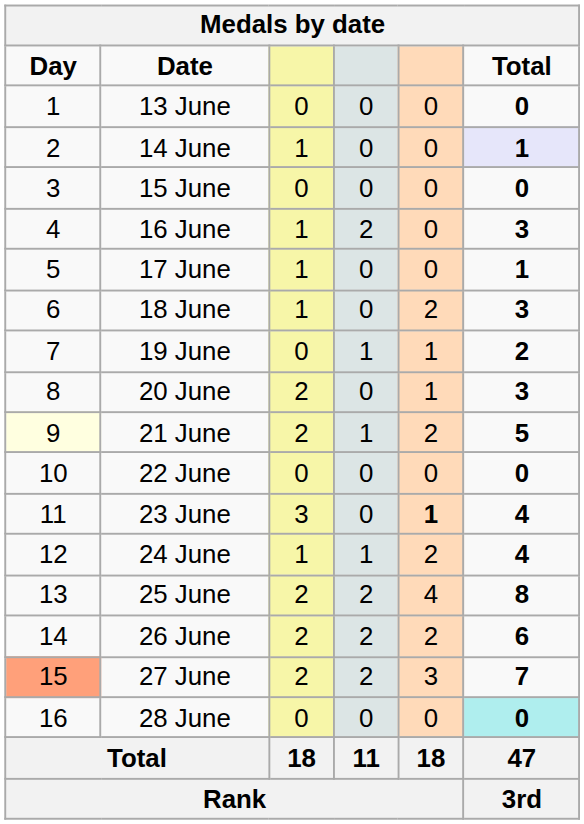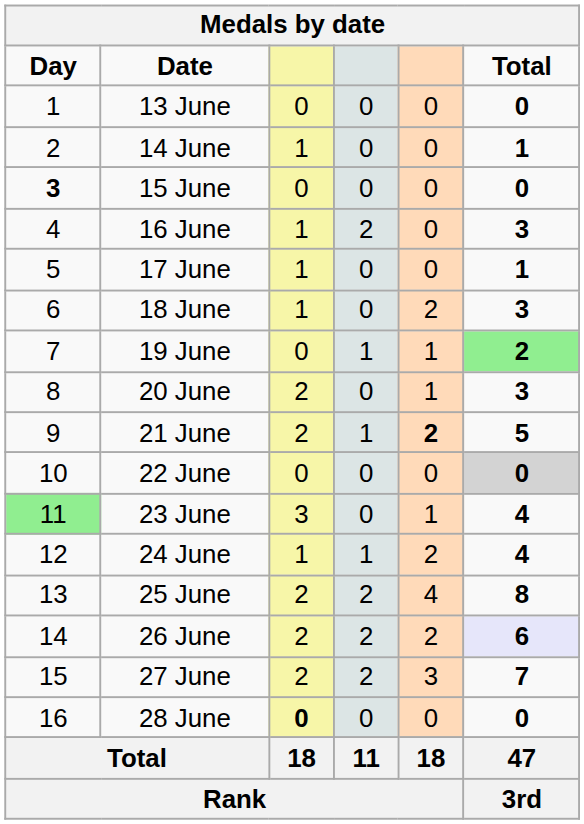(522, 147) lavender background -> (522, 147) no background
(53, 188) normal -> (53, 188) bold
(522, 351) no background -> (522, 351) lightgreen background
(53, 432) lightyellow background -> (53, 432) no background
(431, 432) normal -> (431, 432) bold
(522, 473) no background -> (522, 473) lightgrey background
(53, 514) no background -> (53, 514) lightgreen background
(431, 514) bold -> (431, 514) normal
(522, 636) no background -> (522, 636) lavender background
(53, 677) lightsalmon background -> (53, 677) no background
(302, 718) normal -> (302, 718) bold
(522, 718) paleturquoise background -> (522, 718) no background
